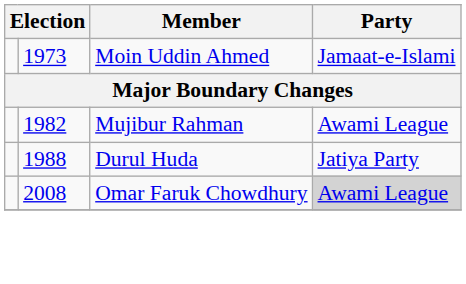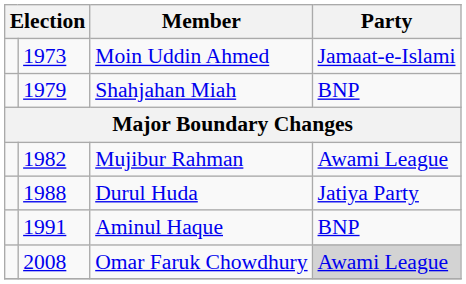+ row: (166, 90)
+ row: (159, 227)
